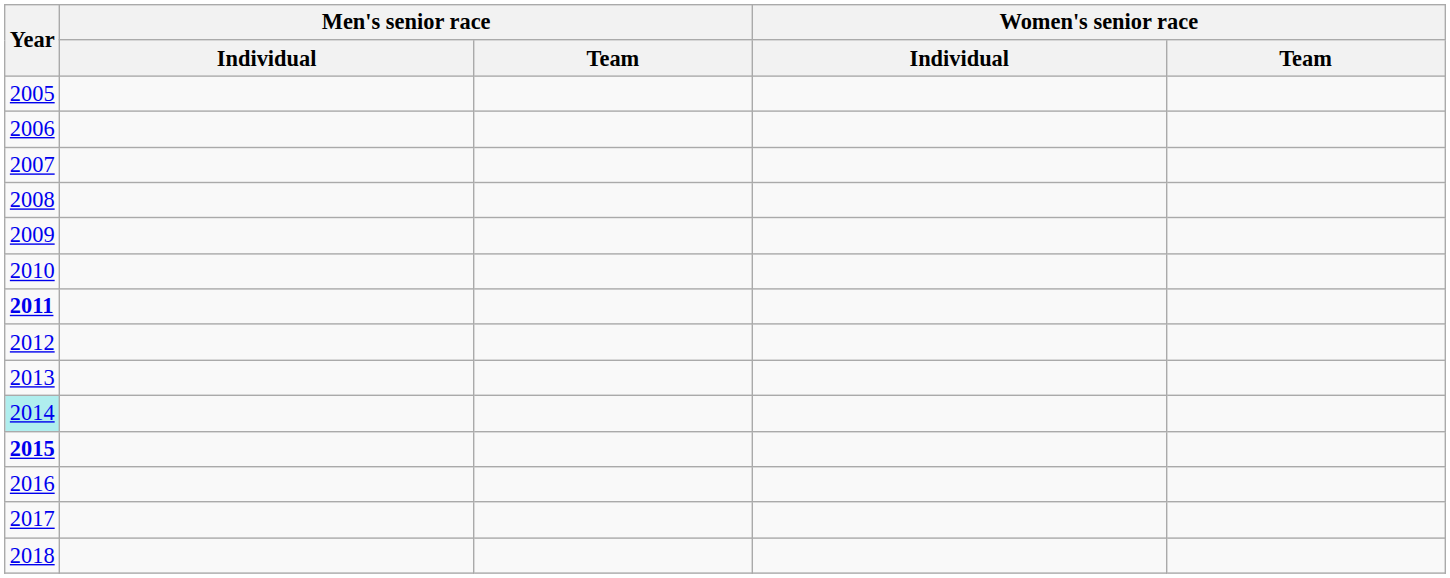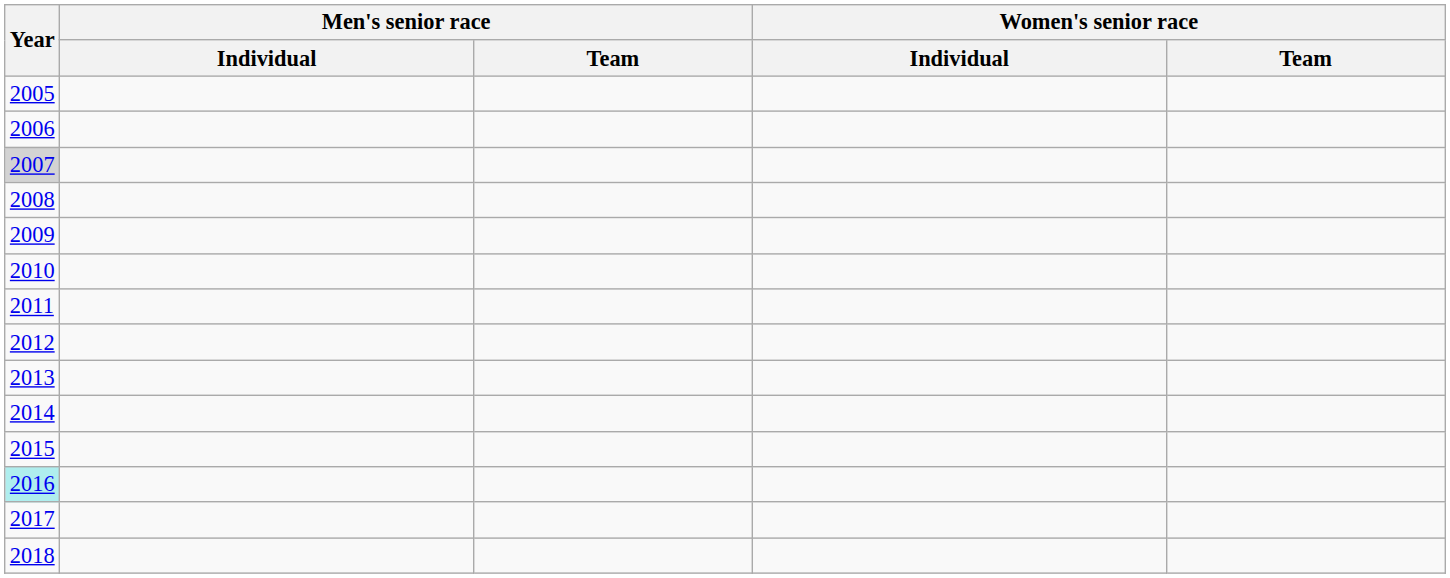(32, 164) no background -> (32, 164) lightgrey background
(32, 306) bold -> (32, 306) normal
(32, 413) paleturquoise background -> (32, 413) no background
(32, 448) bold -> (32, 448) normal
(32, 484) no background -> (32, 484) paleturquoise background
